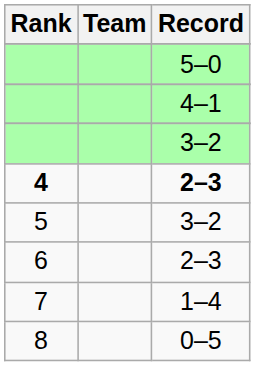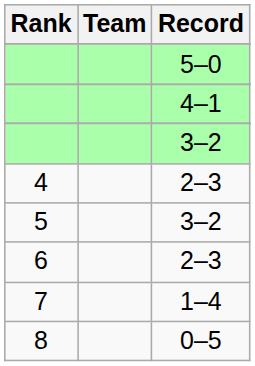(41, 182) bold -> (41, 182) normal
(201, 182) bold -> (201, 182) normal
